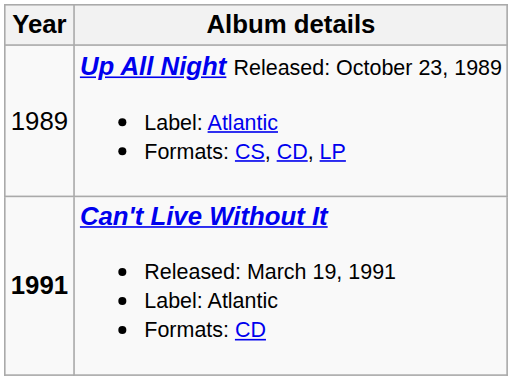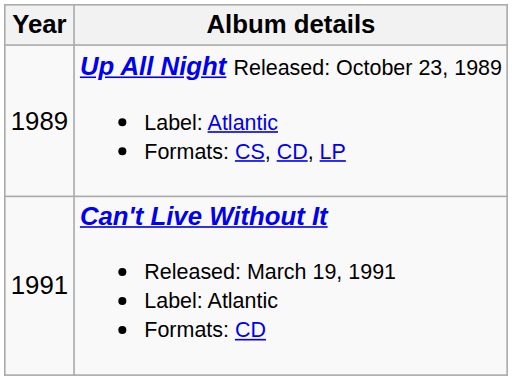(39, 285) bold -> (39, 285) normal
